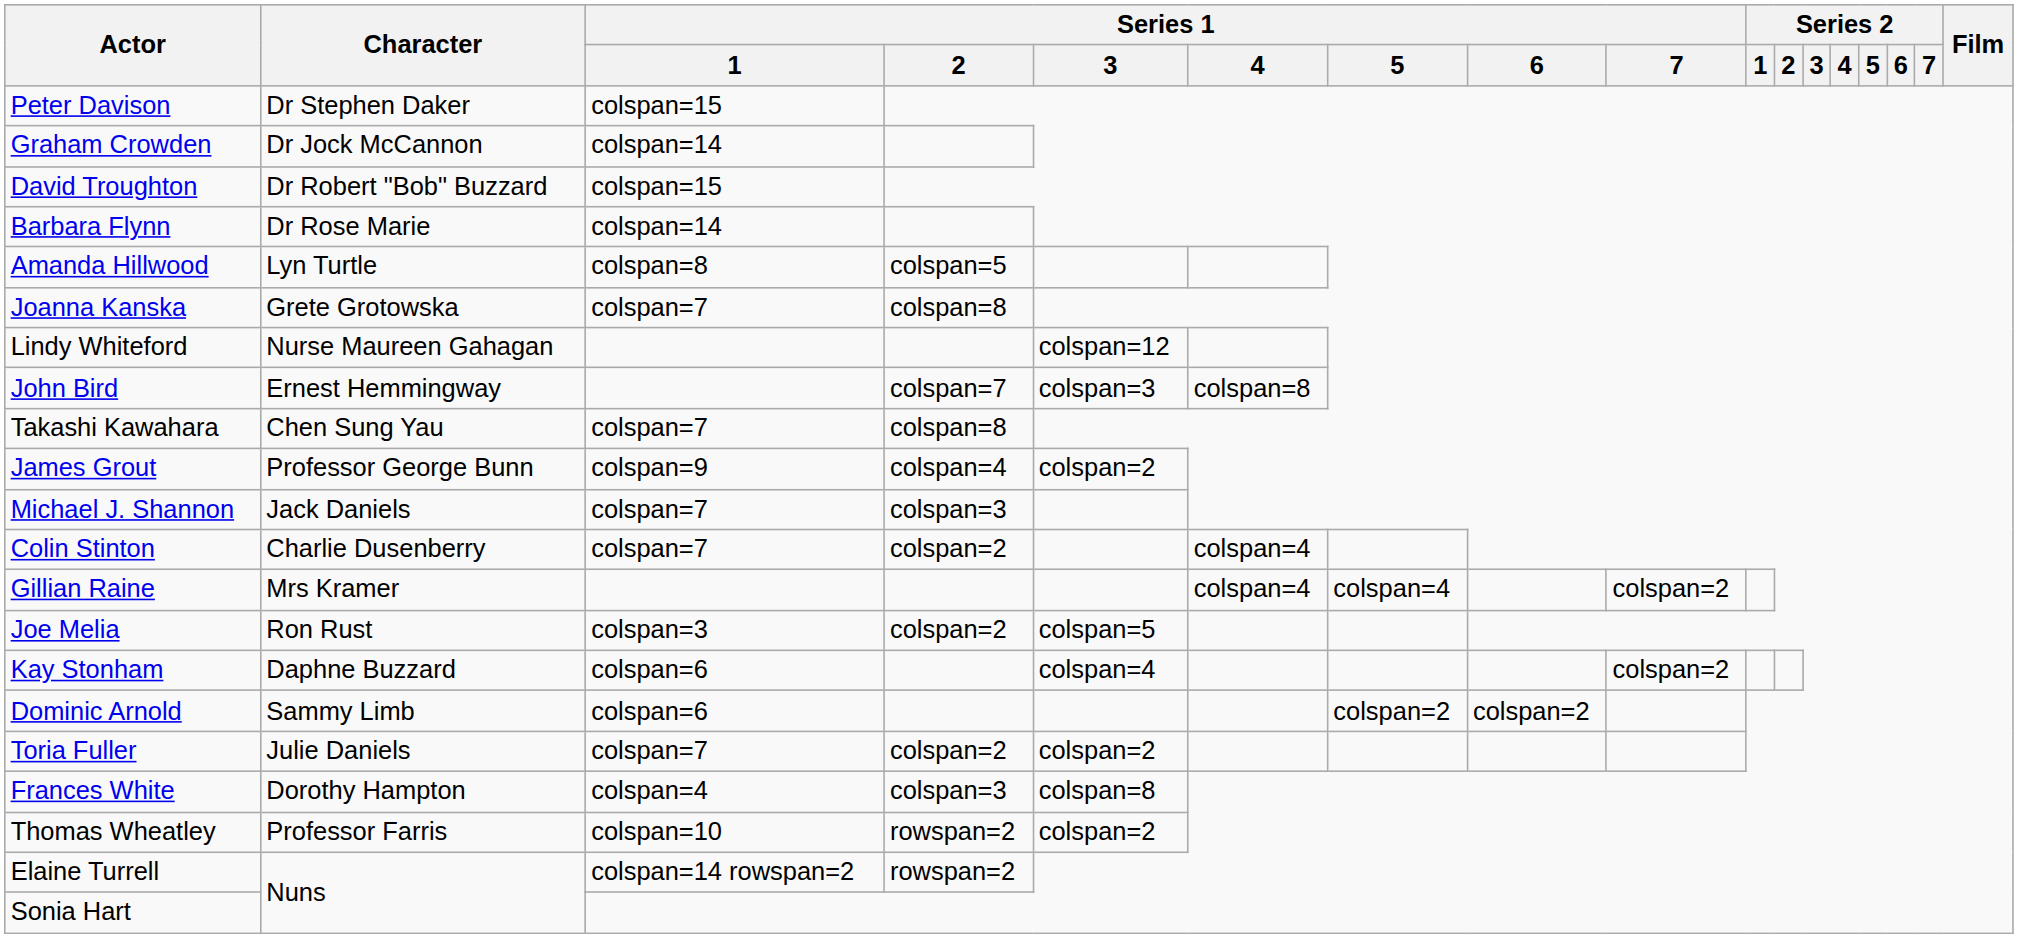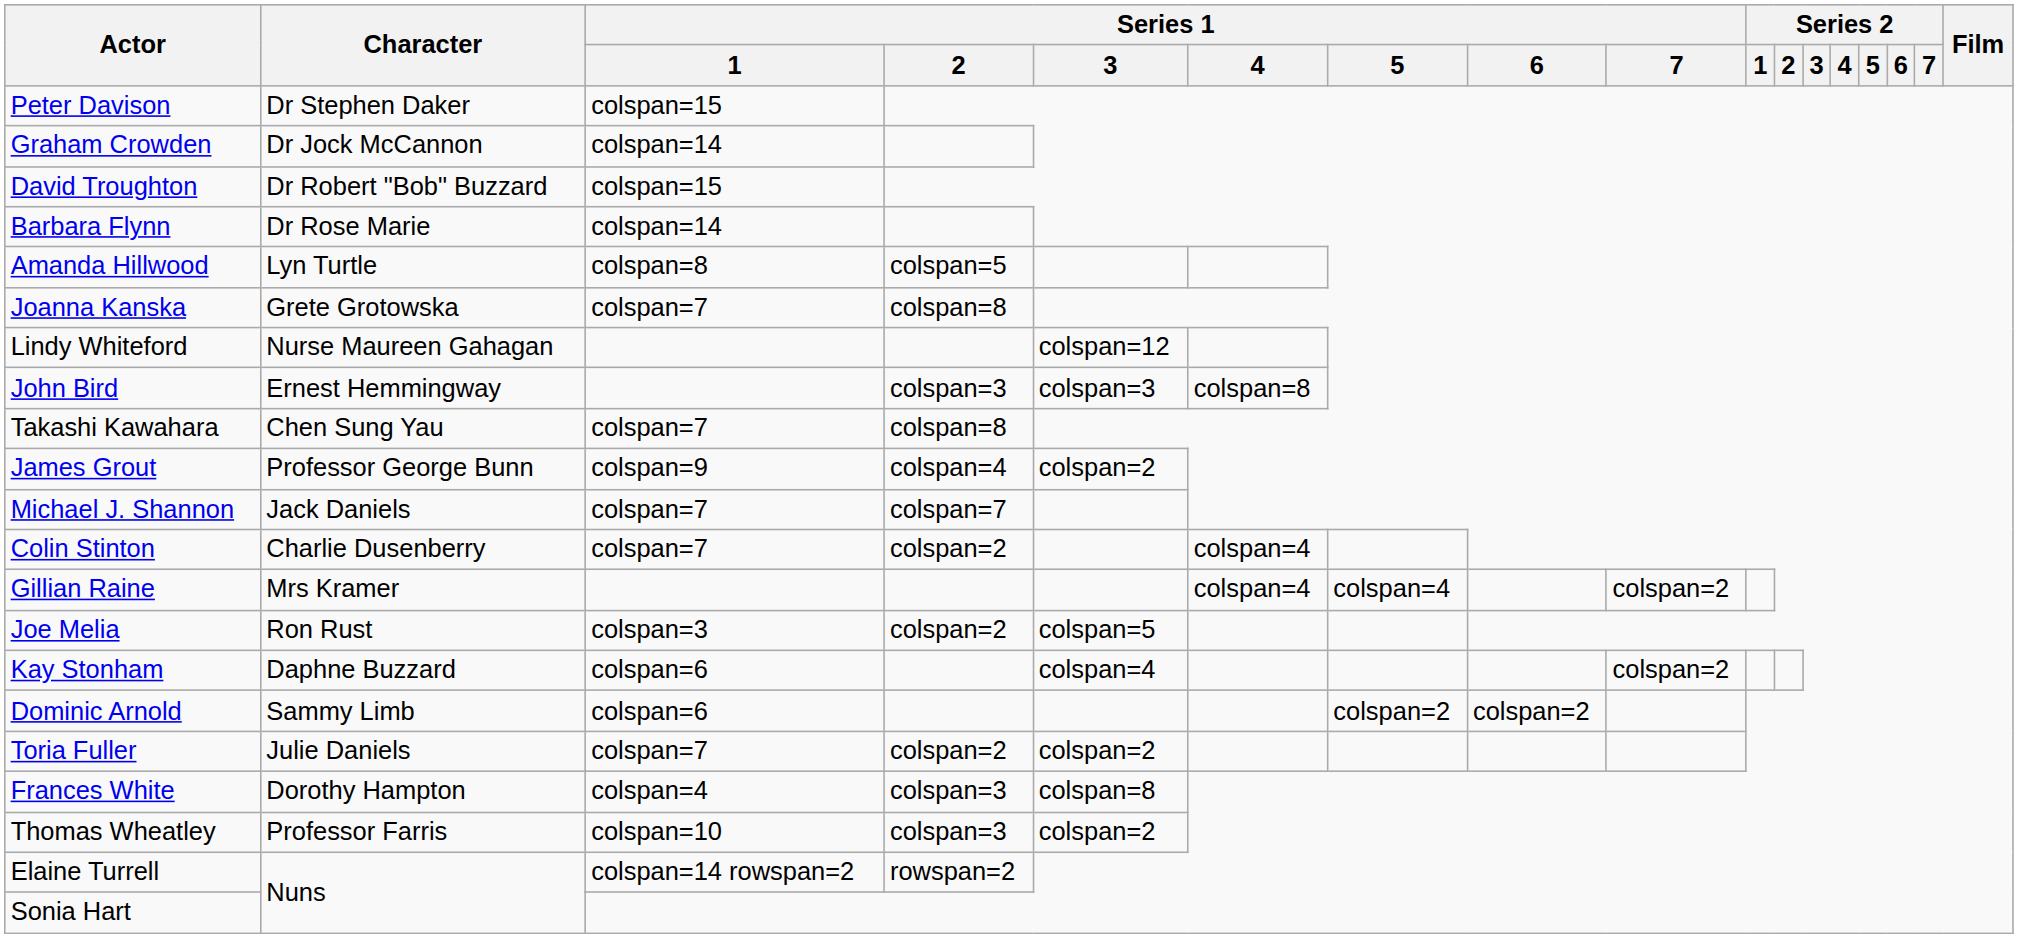(948, 387) colspan=7 -> (948, 387) colspan=3
(948, 508) colspan=3 -> (948, 508) colspan=7
(953, 831) rowspan=2 -> (948, 831) colspan=3
